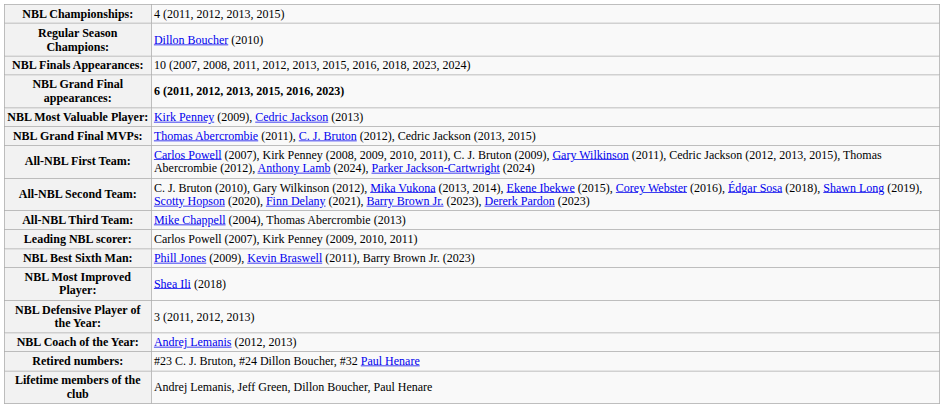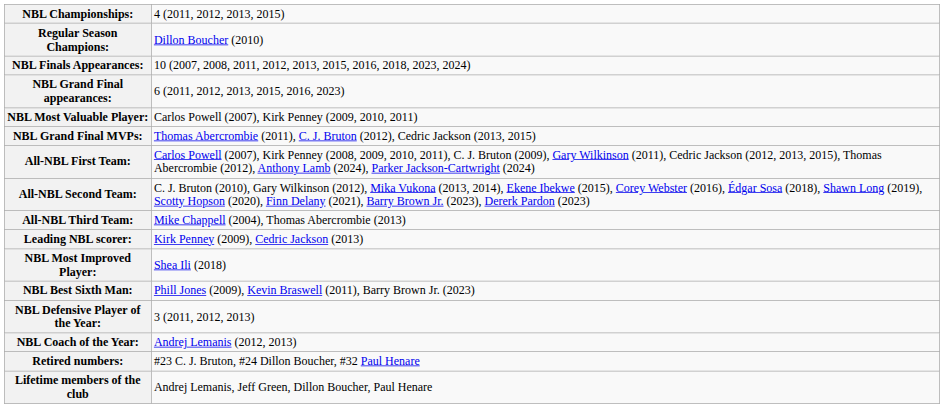(249, 91) bold -> (249, 91) normal
(259, 117) Kirk Penney (2009), Cedric Jackson (2013) -> (286, 117) Carlos Powell (2007), Kirk Penney (2009, 2010, 2011)
(286, 239) Carlos Powell (2007), Kirk Penney (2009, 2010, 2011) -> (259, 239) Kirk Penney (2009), Cedric Jackson (2013)
rows swapped: (78, 258) <-> (78, 284)
